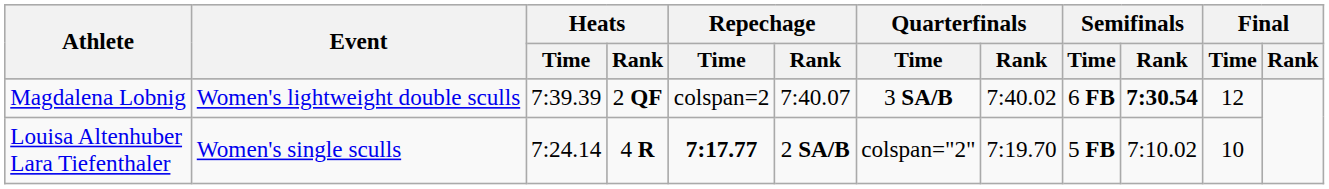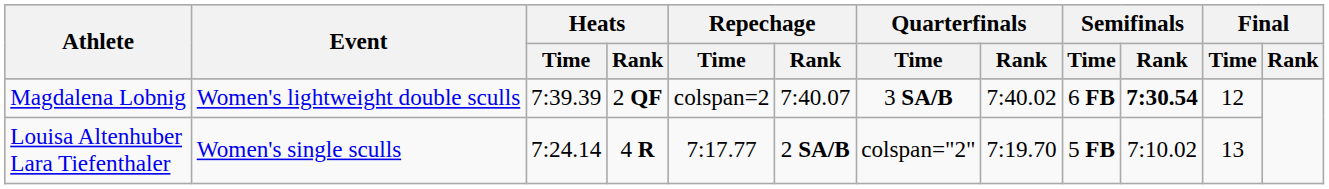(722, 150) bold -> (722, 150) normal
(1233, 150) 10 -> (1233, 150) 13
